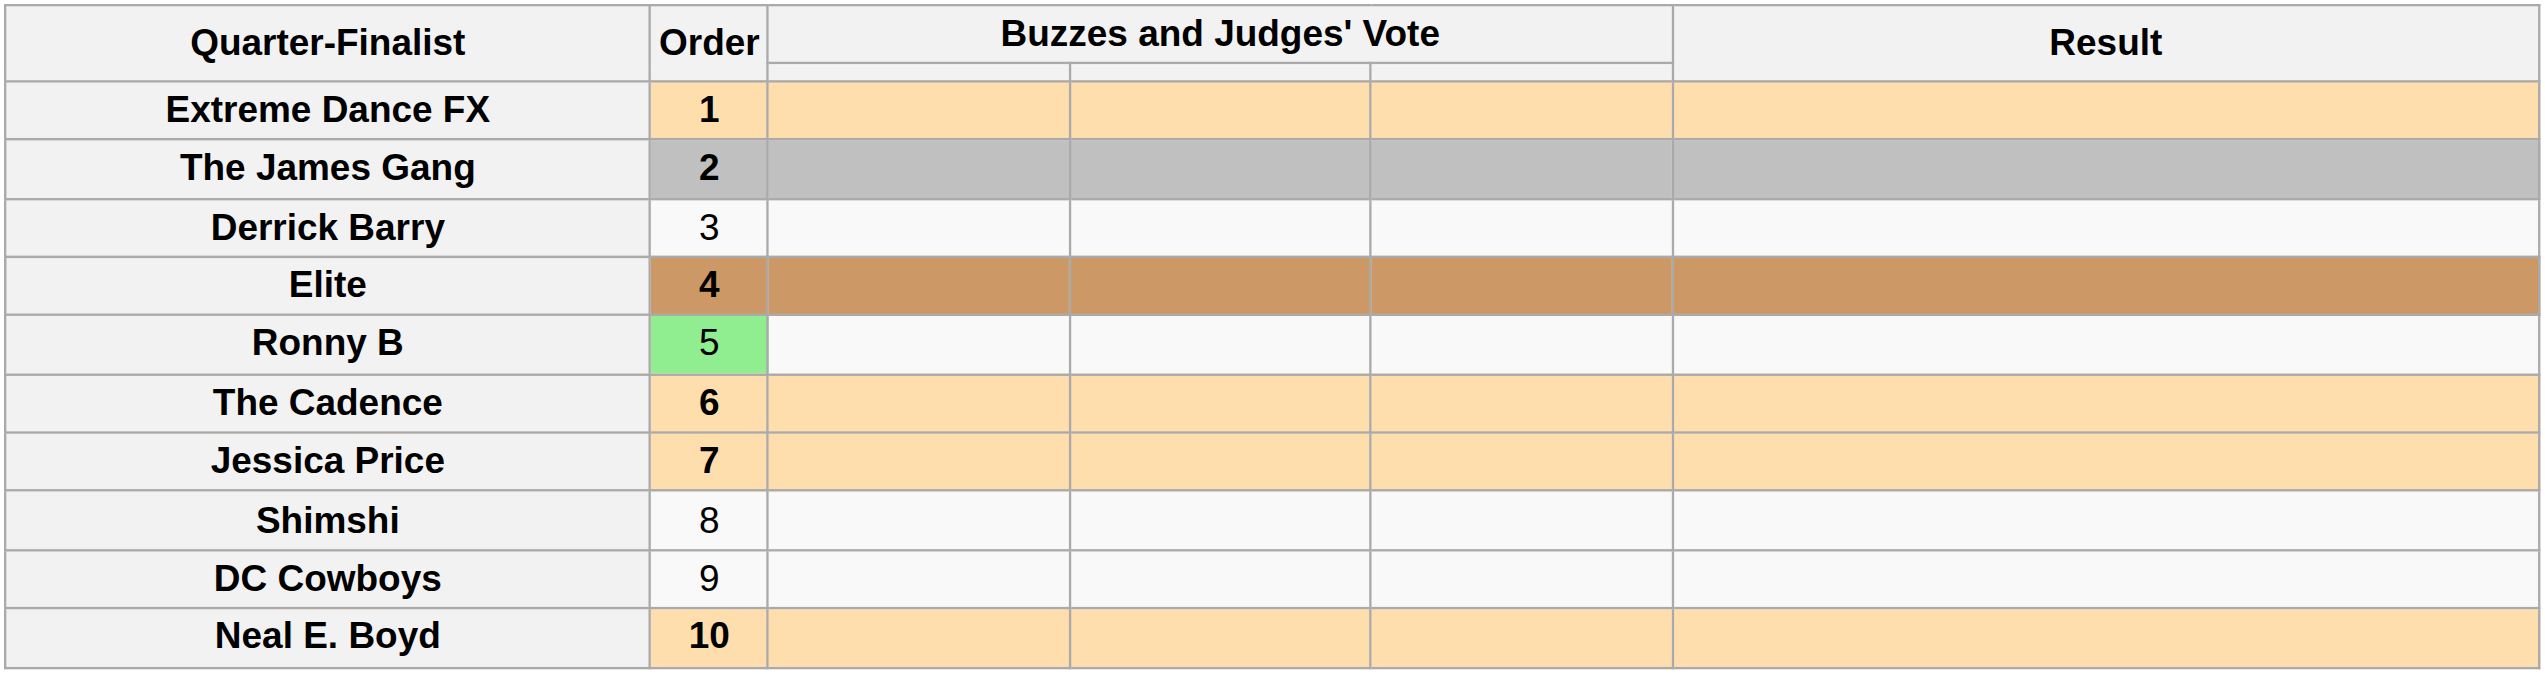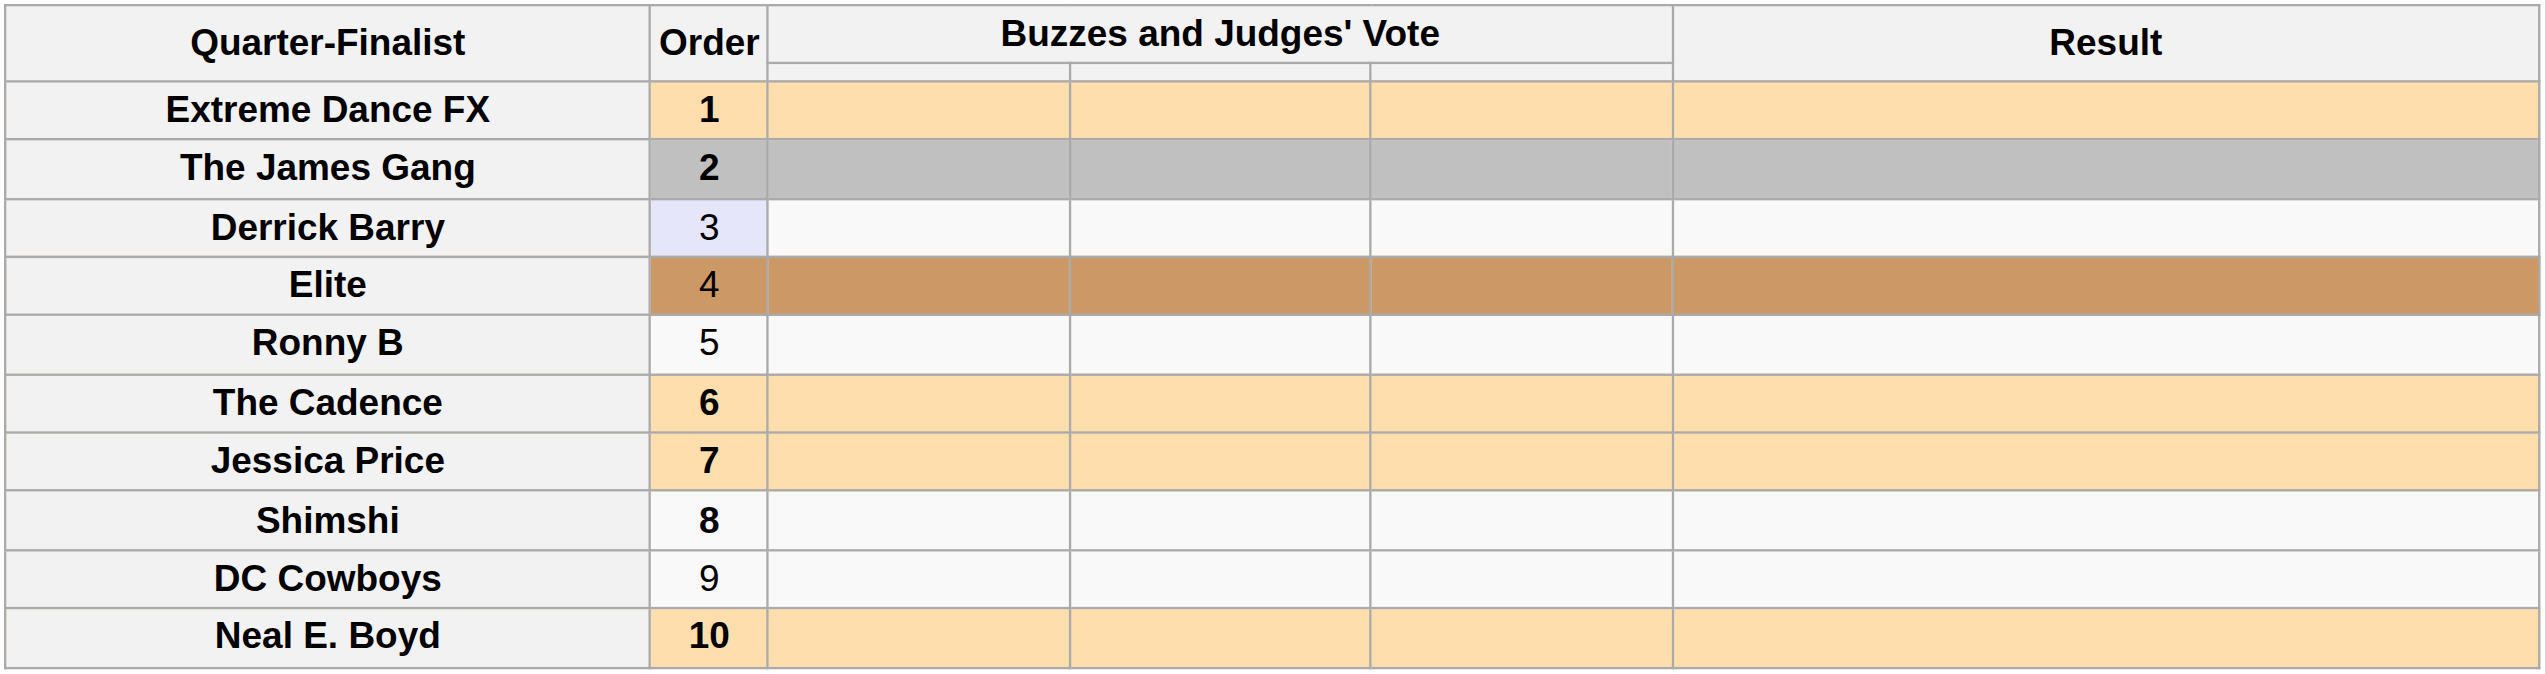(709, 226) no background -> (709, 226) lavender background
(709, 285) bold -> (709, 285) normal
(709, 343) lightgreen background -> (709, 343) no background
(709, 519) normal -> (709, 519) bold
